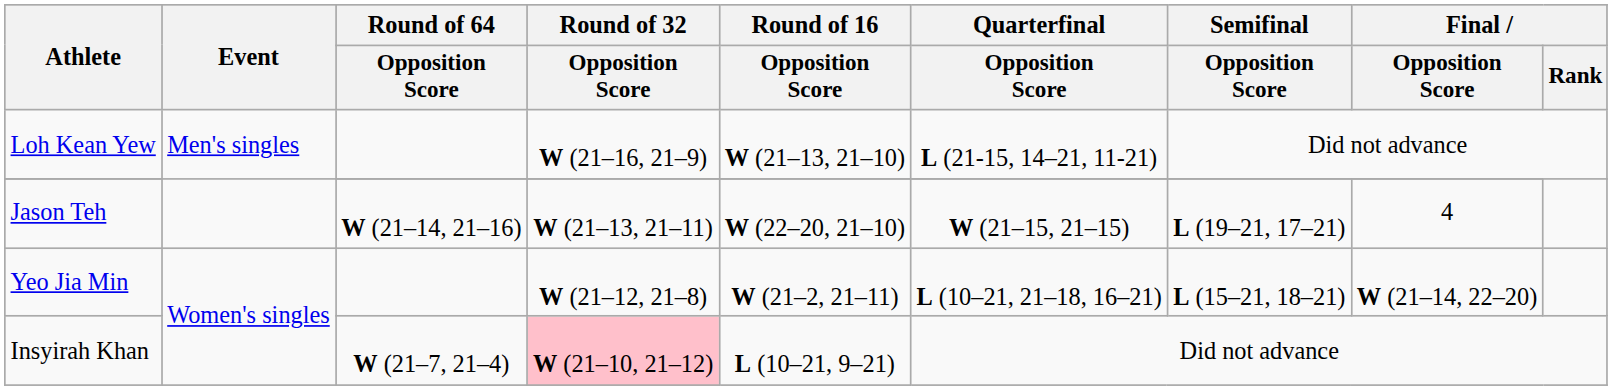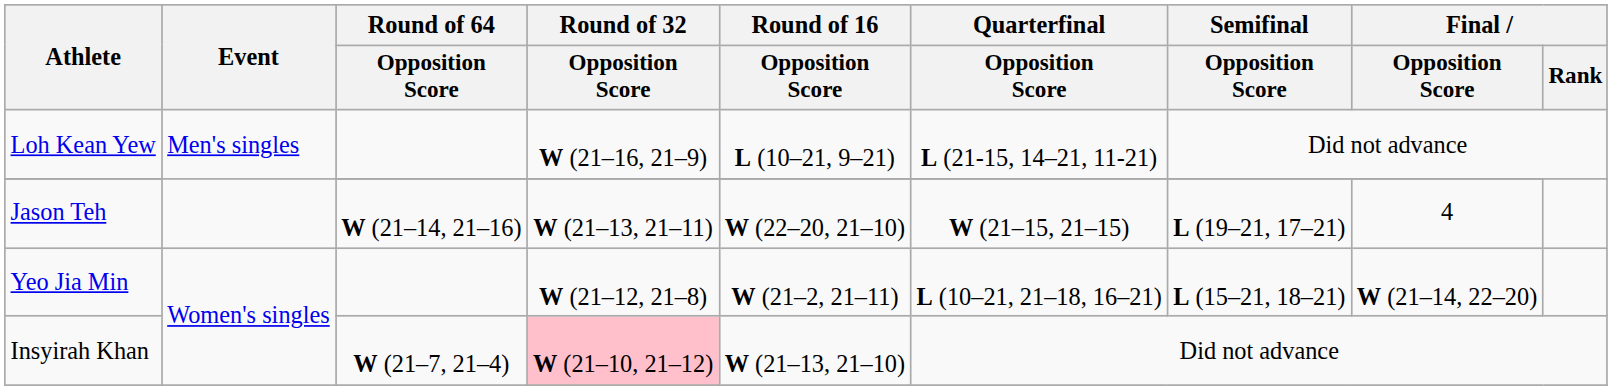(815, 158) W (21–13, 21–10) -> (815, 158) L (10–21, 9–21)
(815, 365) L (10–21, 9–21) -> (815, 365) W (21–13, 21–10)
